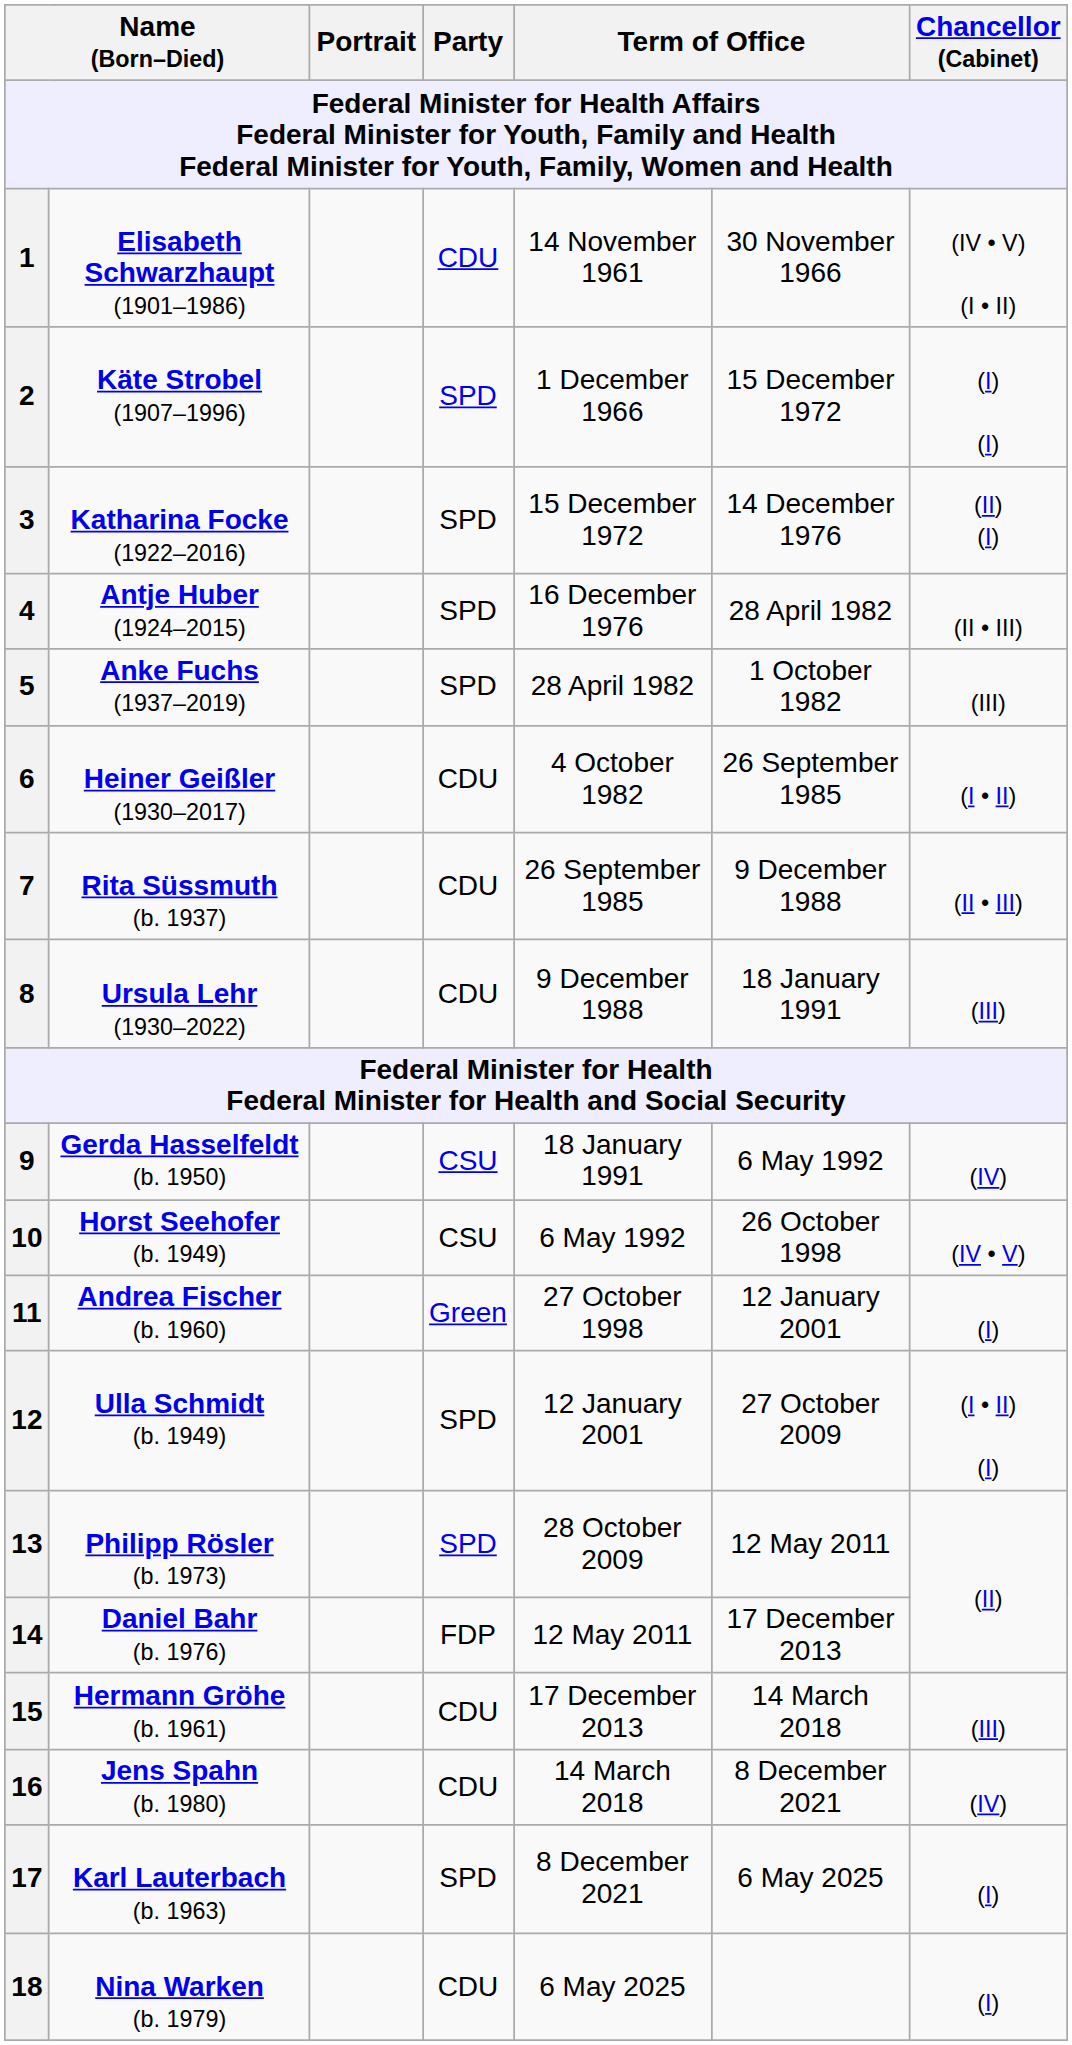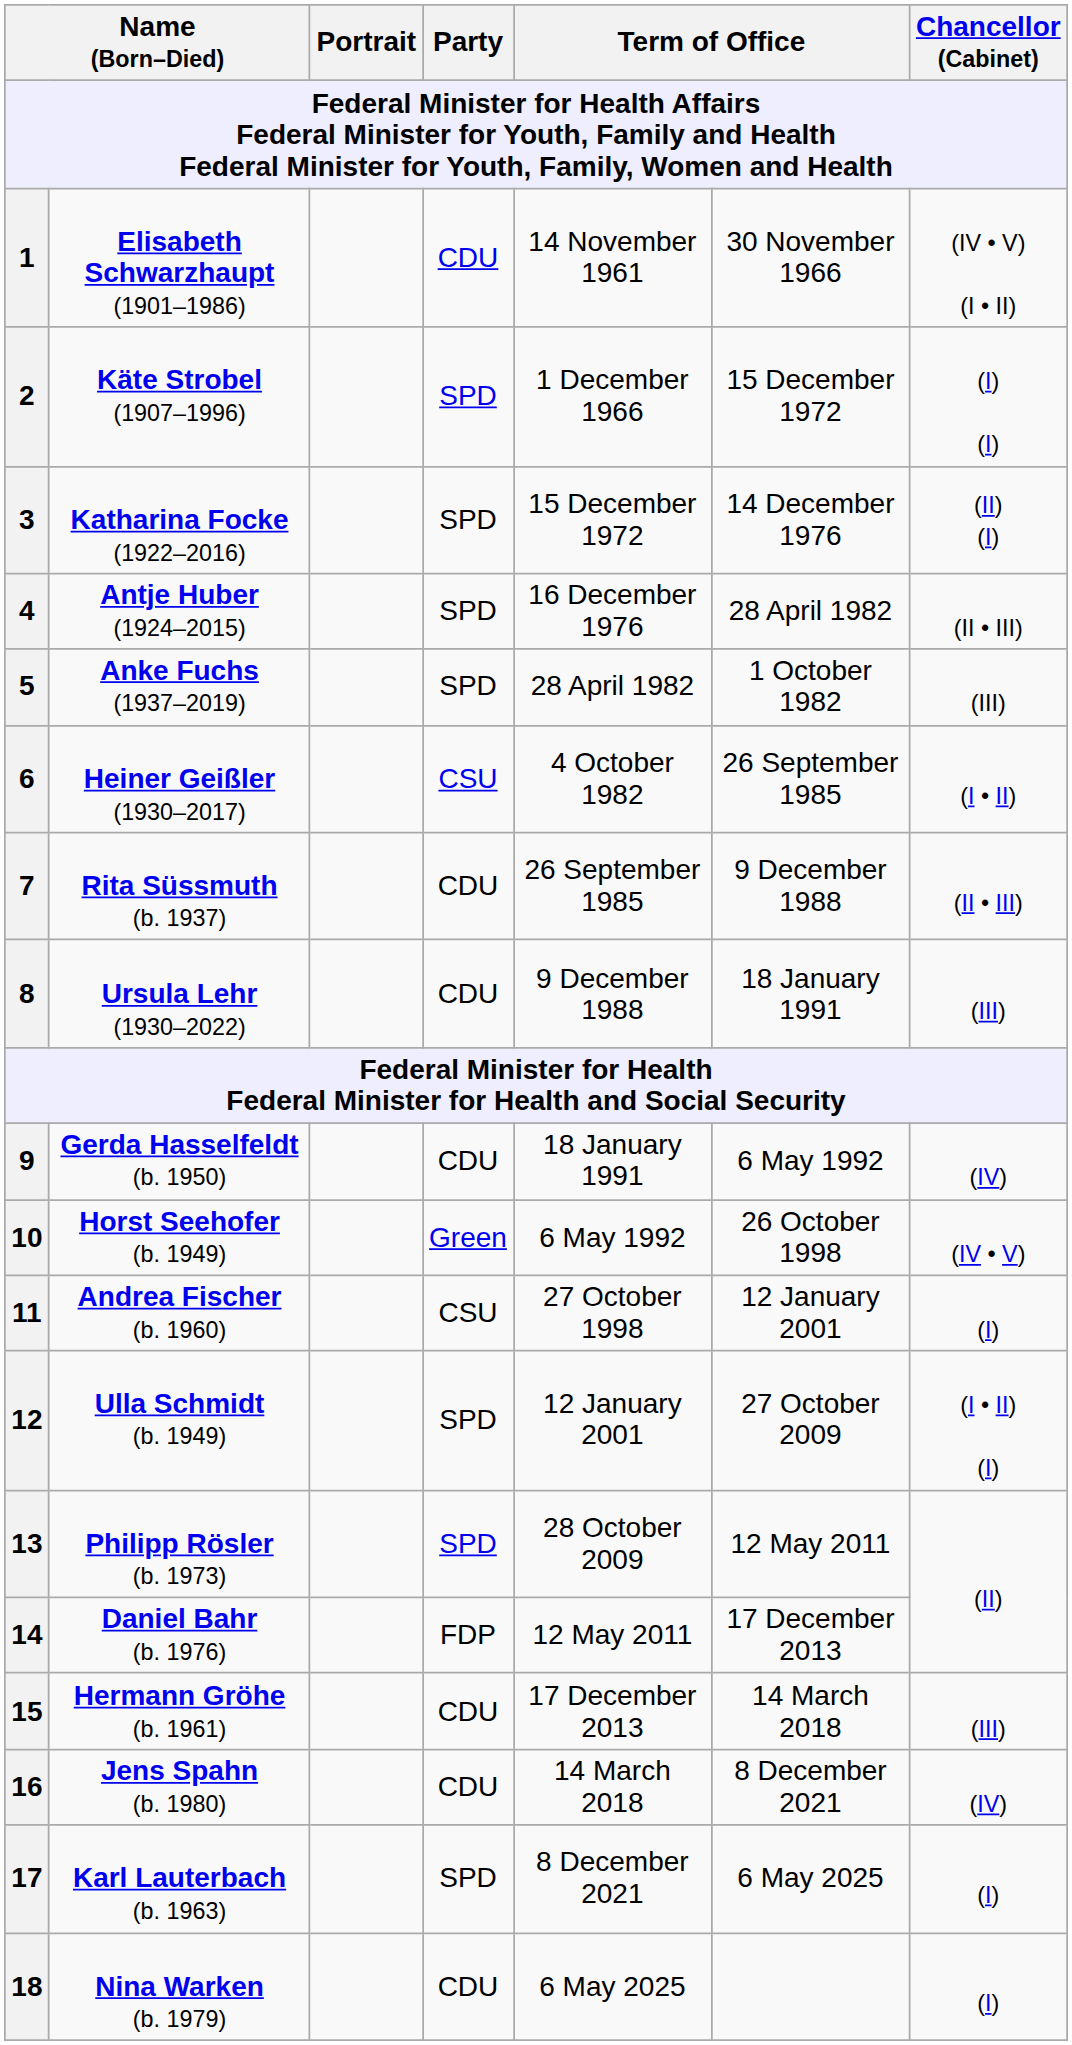(468, 778) CDU -> (468, 778) CSU
(468, 1160) CSU -> (468, 1160) CDU
(468, 1236) CSU -> (468, 1236) Green
(468, 1312) Green -> (468, 1312) CSU
